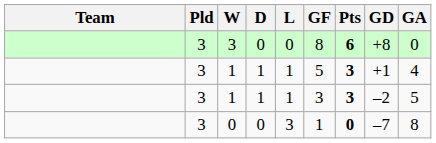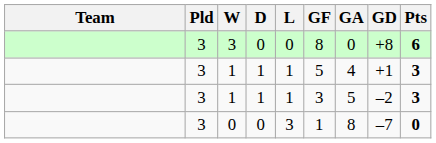columns swapped: (414, 17) <-> (350, 17)
